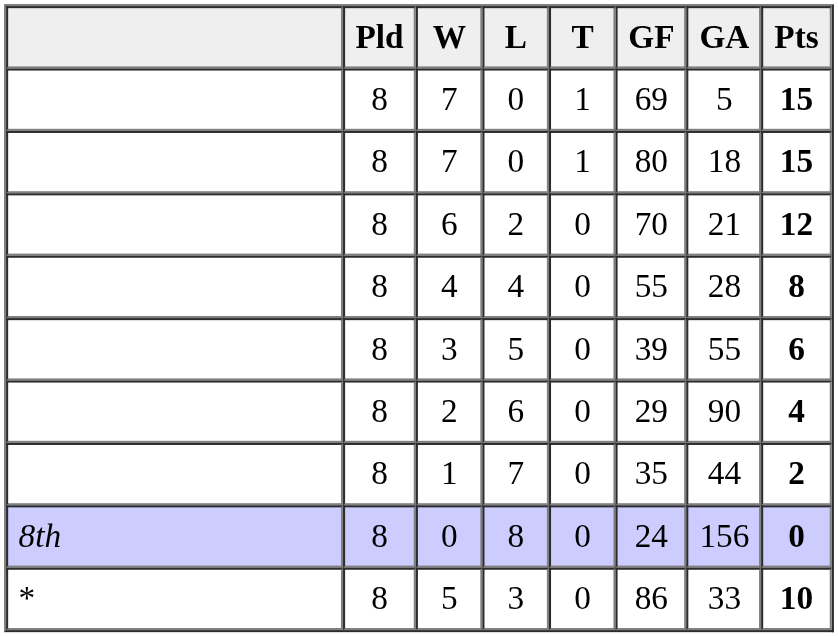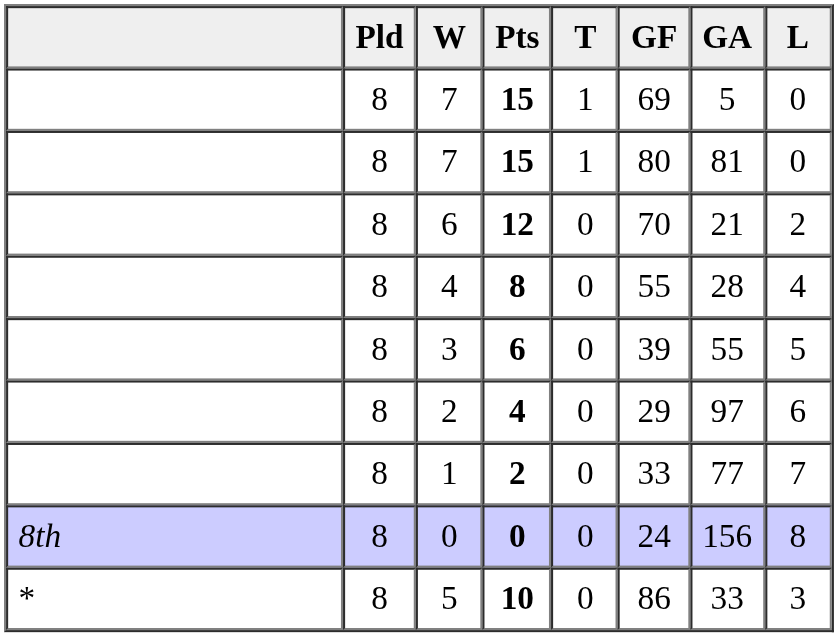columns swapped: (516, 36) <-> (796, 36)
(724, 161) 18 -> (727, 161) 81
(724, 411) 90 -> (727, 411) 97
(651, 473) 35 -> (654, 473) 33
(724, 473) 44 -> (727, 473) 77
